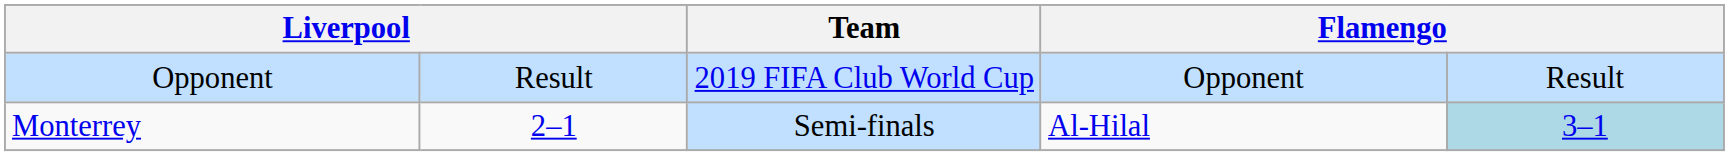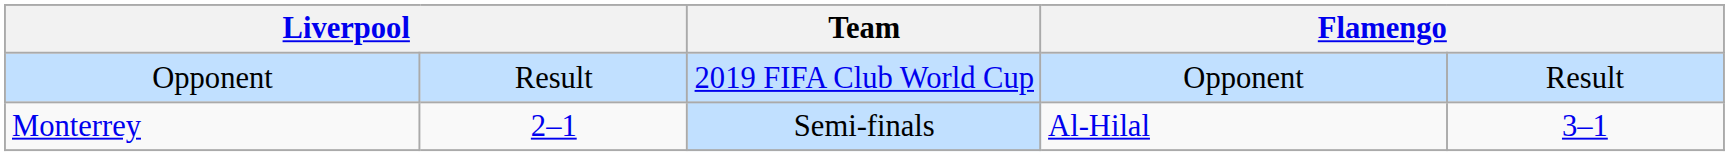(1585, 125) lightblue background -> (1585, 125) no background
